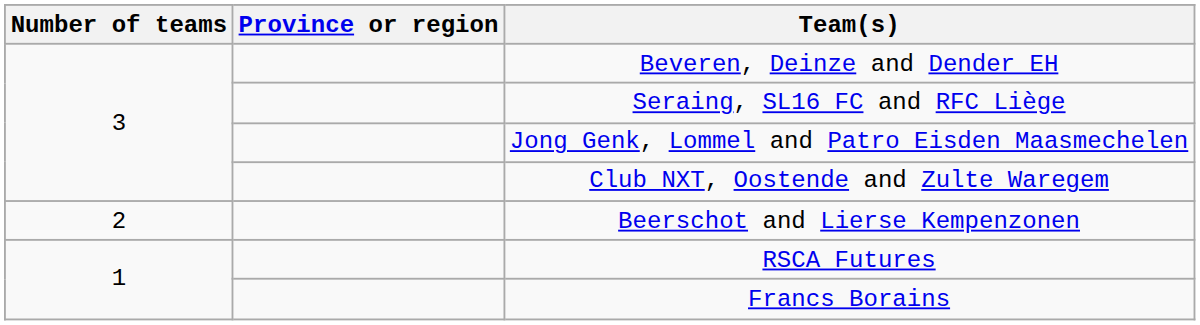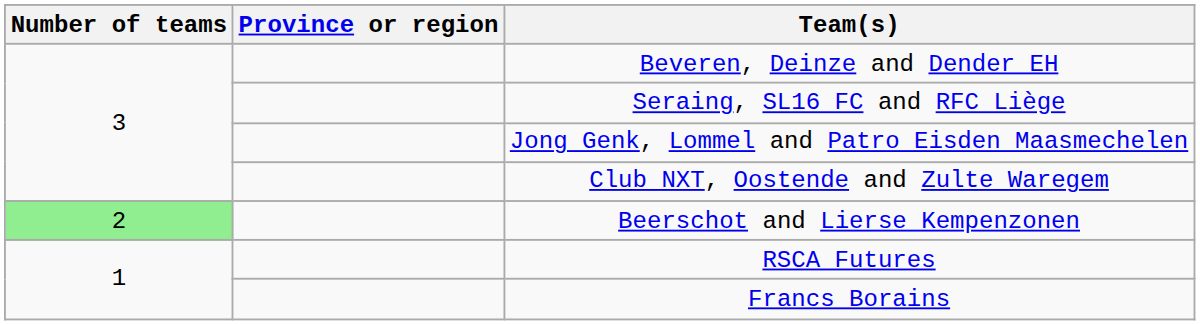(119, 221) no background -> (119, 221) lightgreen background
